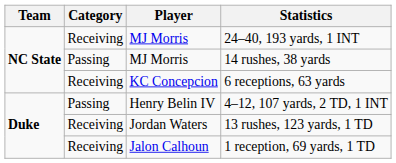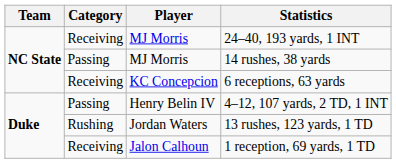(95, 125) Receiving -> (90, 125) Rushing
